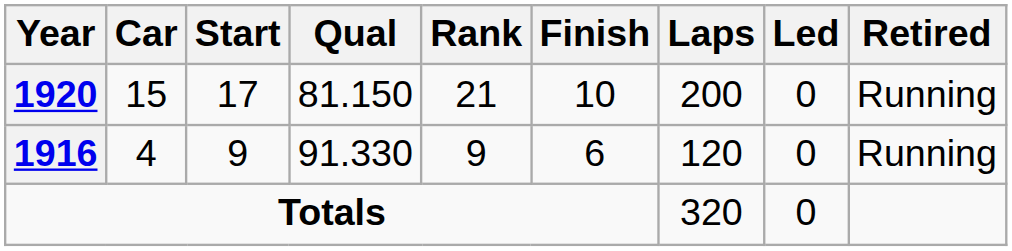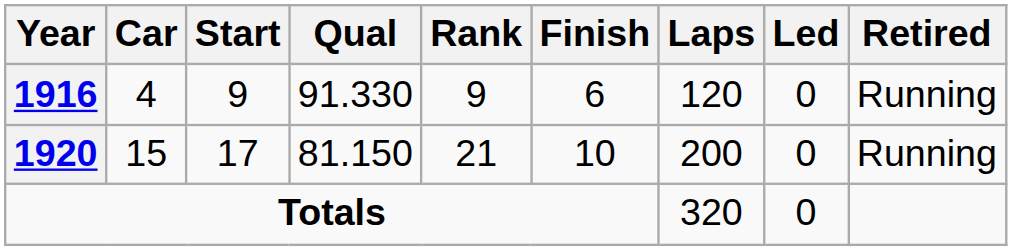rows swapped: (56, 153) <-> (56, 93)
